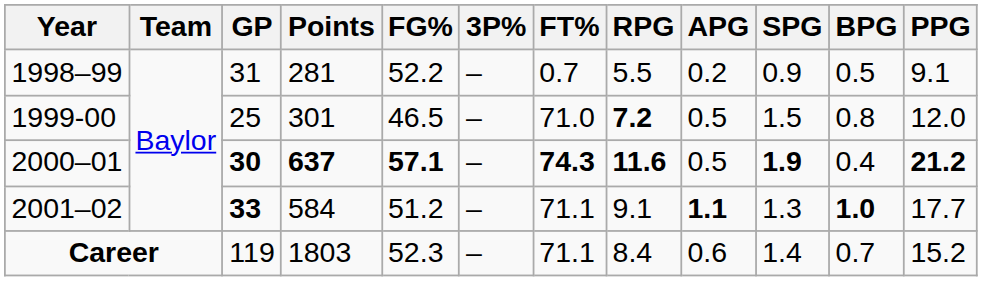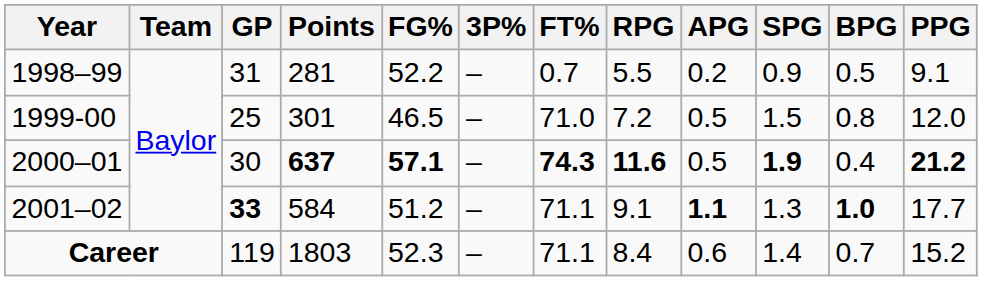(632, 117) bold -> (632, 117) normal
(245, 162) bold -> (245, 162) normal
